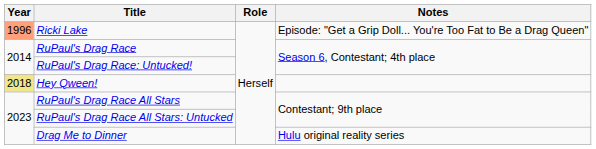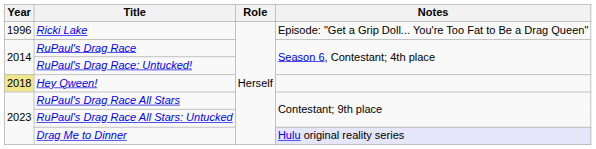(19, 30) lightsalmon background -> (19, 30) no background
(341, 135) no background -> (341, 135) lavender background
